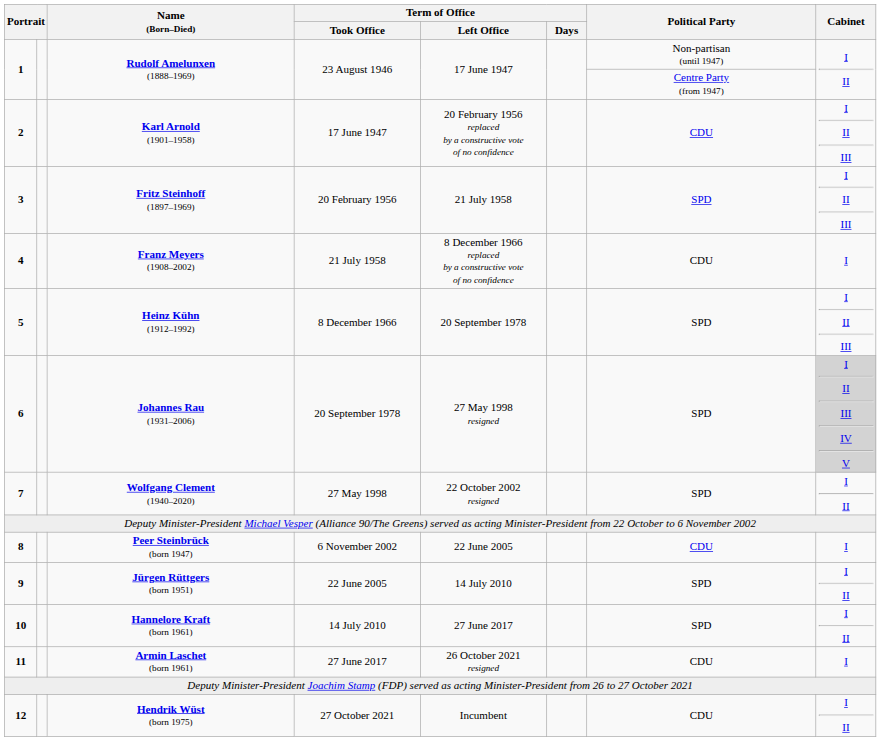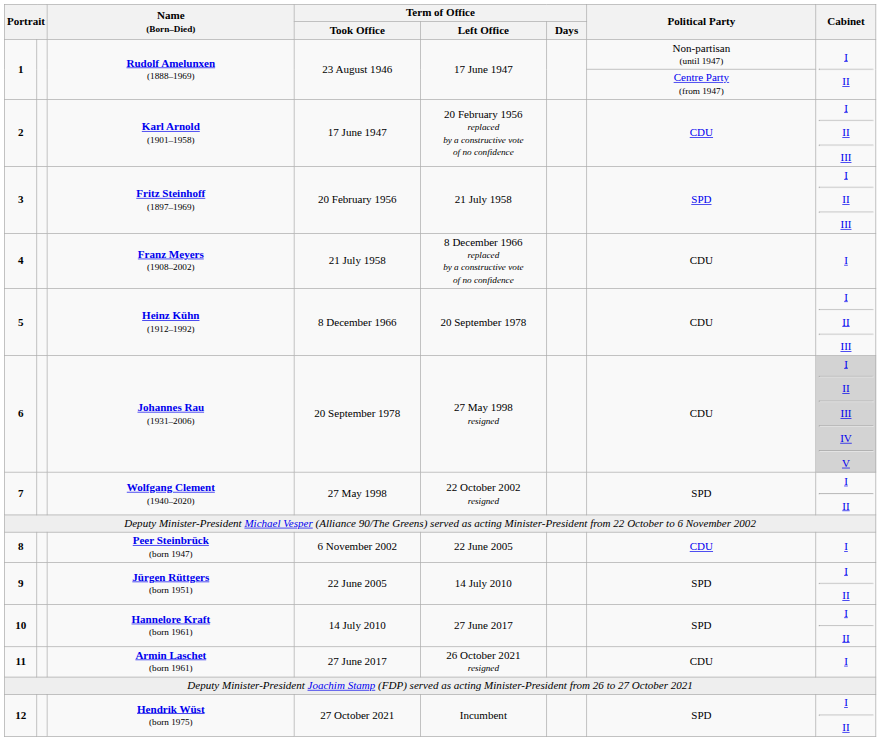(701, 322) SPD -> (701, 322) CDU
(701, 414) SPD -> (701, 414) CDU
(701, 715) CDU -> (701, 715) SPD
